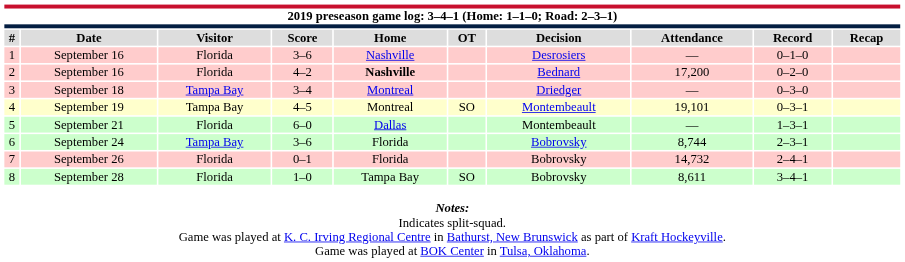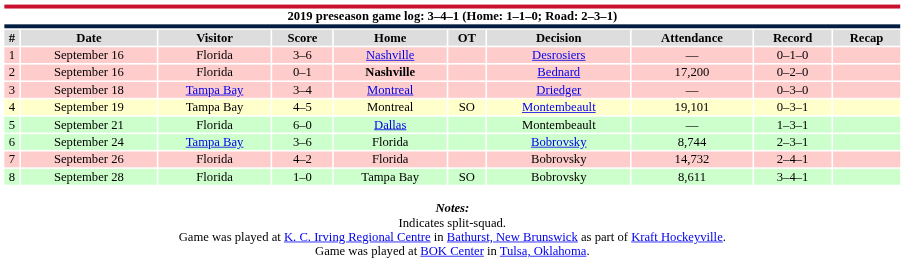(302, 72) 4–2 -> (302, 72) 0–1
(302, 159) 0–1 -> (302, 159) 4–2
